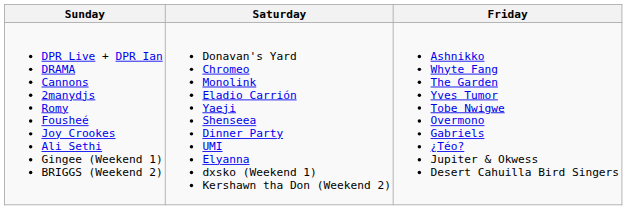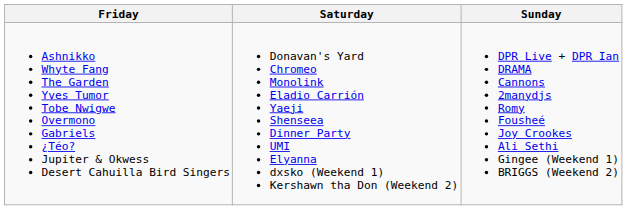columns swapped: (508, 14) <-> (85, 14)
